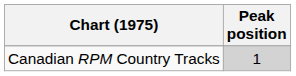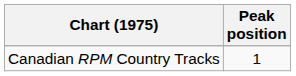(257, 58) lightgrey background -> (257, 58) no background
